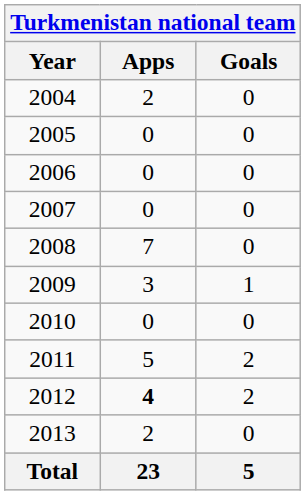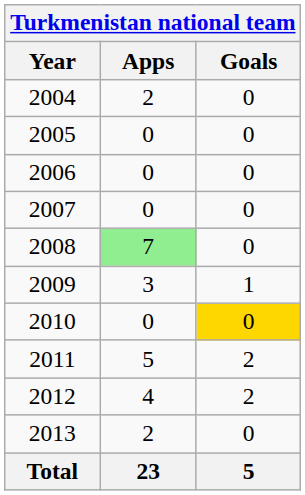(148, 246) no background -> (148, 246) lightgreen background
(249, 321) no background -> (249, 321) gold background
(148, 396) bold -> (148, 396) normal
